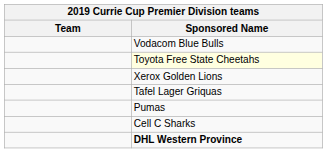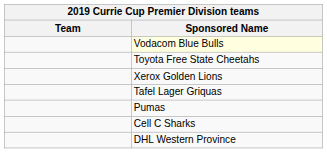(179, 44) no background -> (179, 44) lightyellow background
(197, 60) lightyellow background -> (197, 60) no background
(188, 140) bold -> (185, 140) normal
